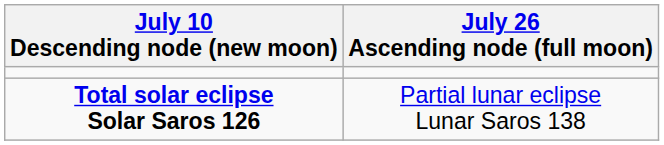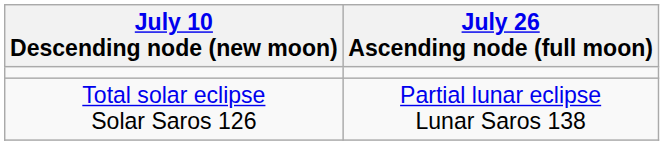(174, 108) bold -> (174, 108) normal
